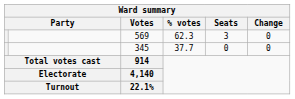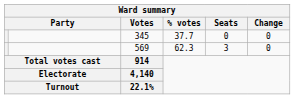rows swapped: (142, 37) <-> (142, 49)
